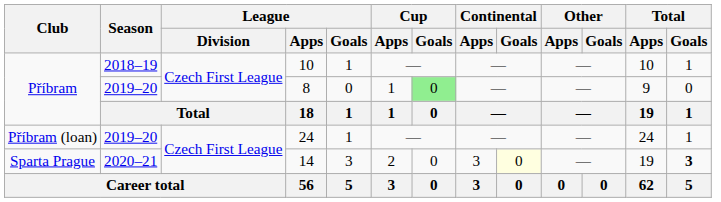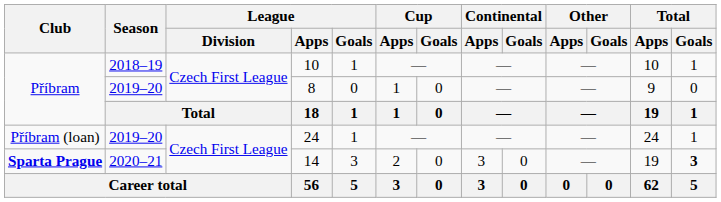(434, 88) lightgreen background -> (439, 88) no background
(53, 161) normal -> (55, 161) bold
(519, 161) lightyellow background -> (524, 161) no background
